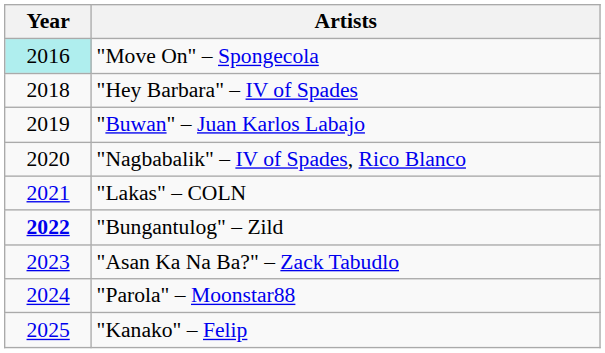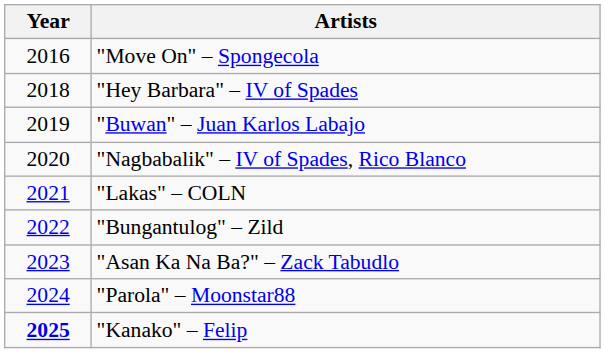(48, 55) paleturquoise background -> (48, 55) no background
(48, 227) bold -> (48, 227) normal
(48, 329) normal -> (48, 329) bold
